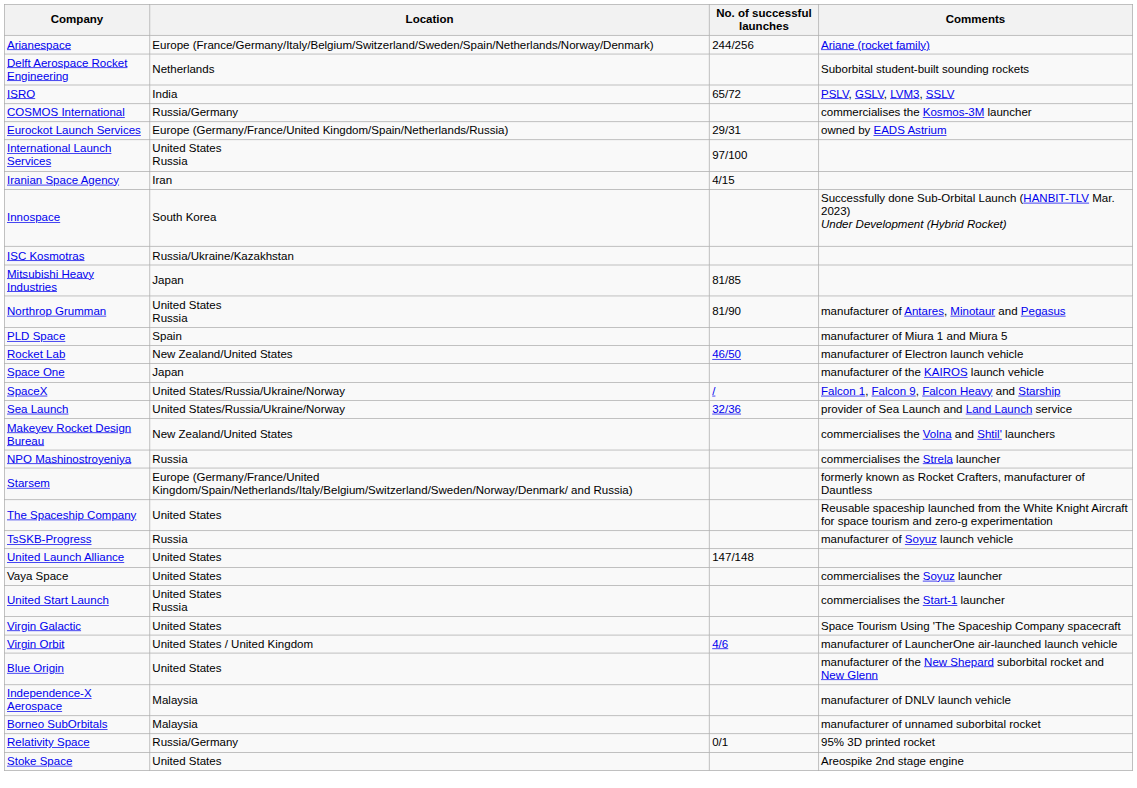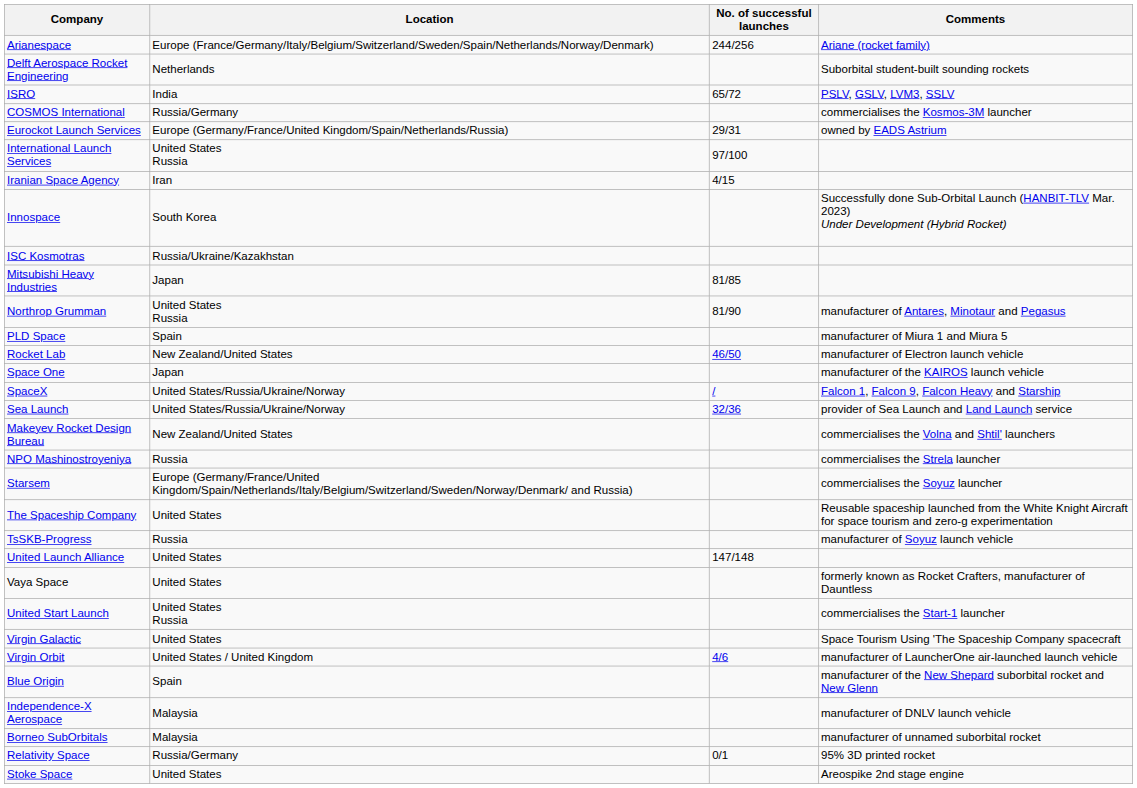(953, 483) formerly known as Rocket Crafters, manufacturer of Dauntless -> (912, 483) commercialises the Soyuz launcher
(912, 576) commercialises the Soyuz launcher -> (953, 582) formerly known as Rocket Crafters, manufacturer of Dauntless
(187, 668) United States -> (167, 681) Spain
